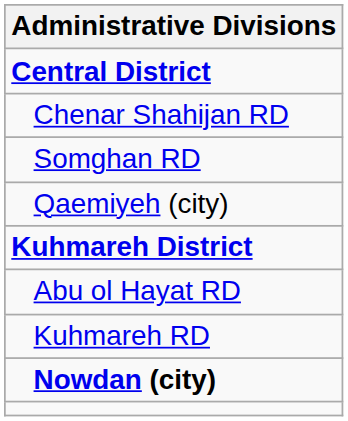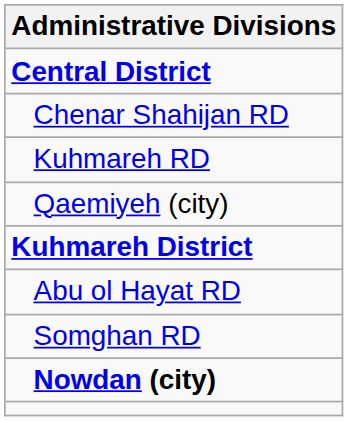(117, 159) Somghan RD -> (122, 159) Kuhmareh RD
(122, 335) Kuhmareh RD -> (117, 335) Somghan RD
